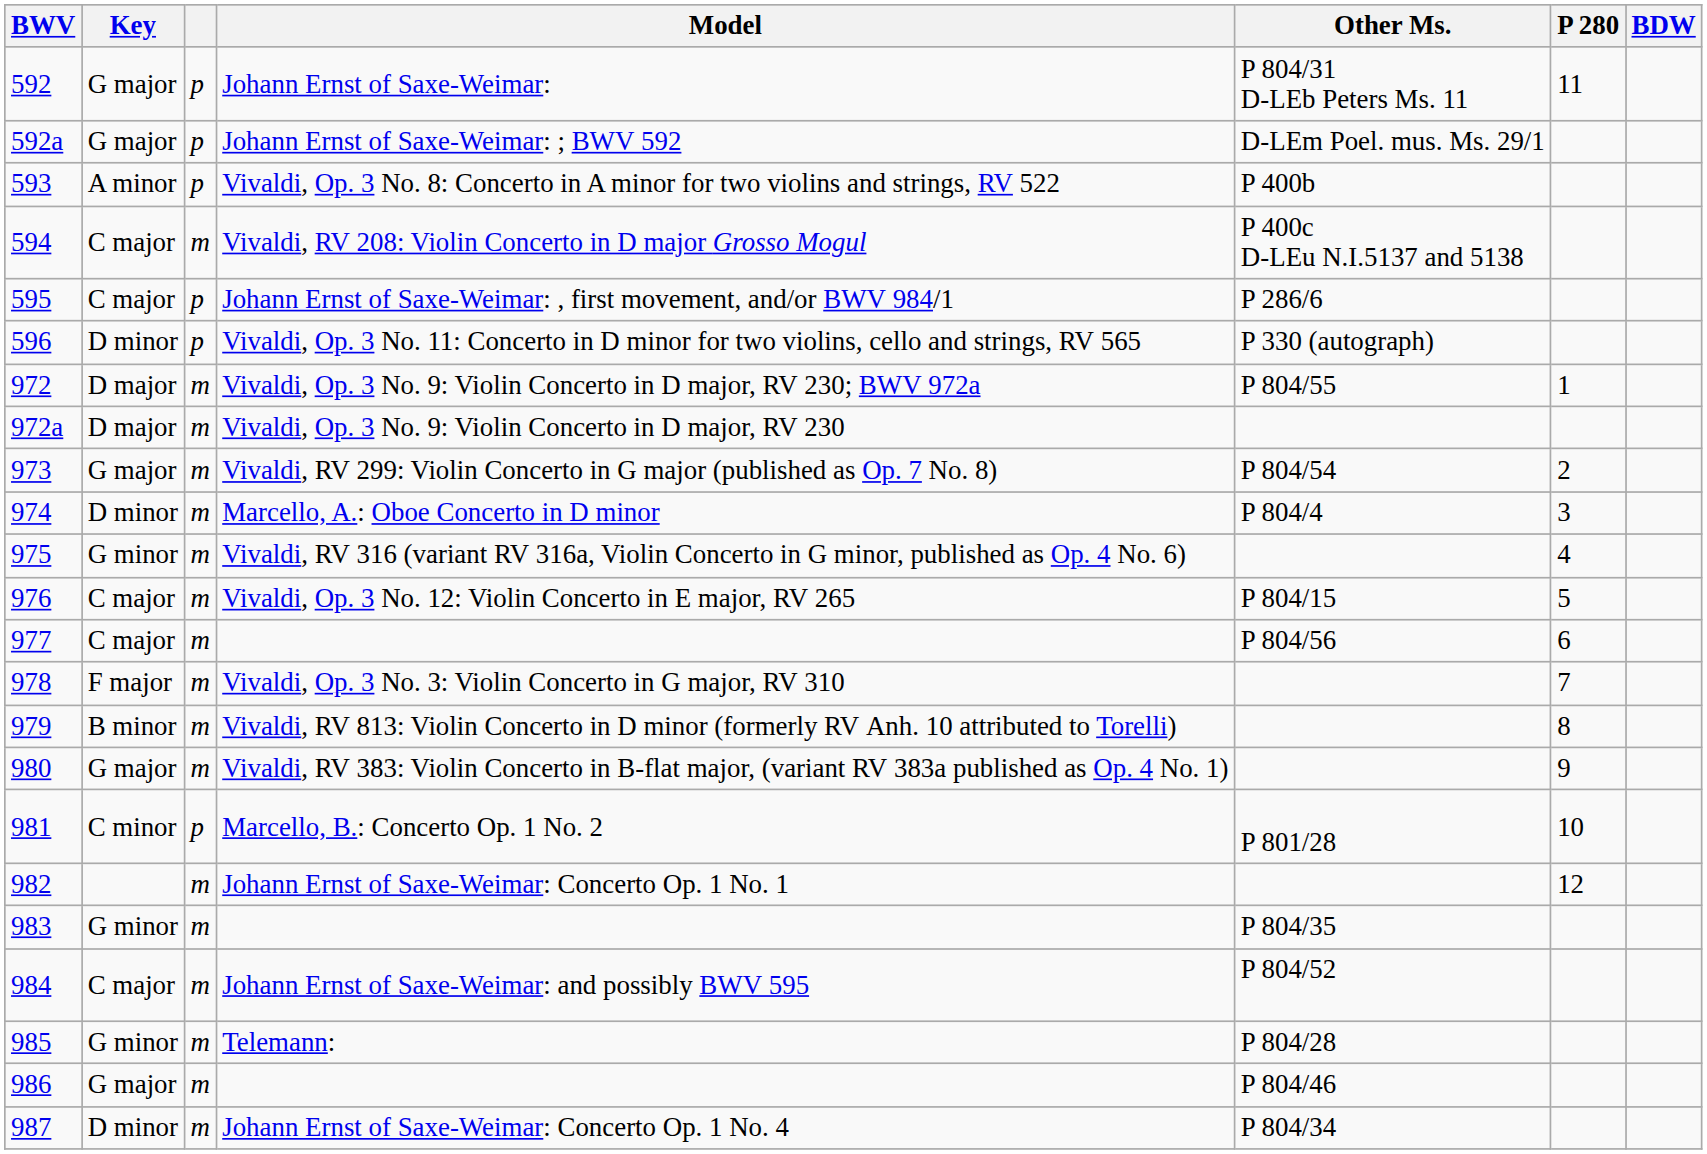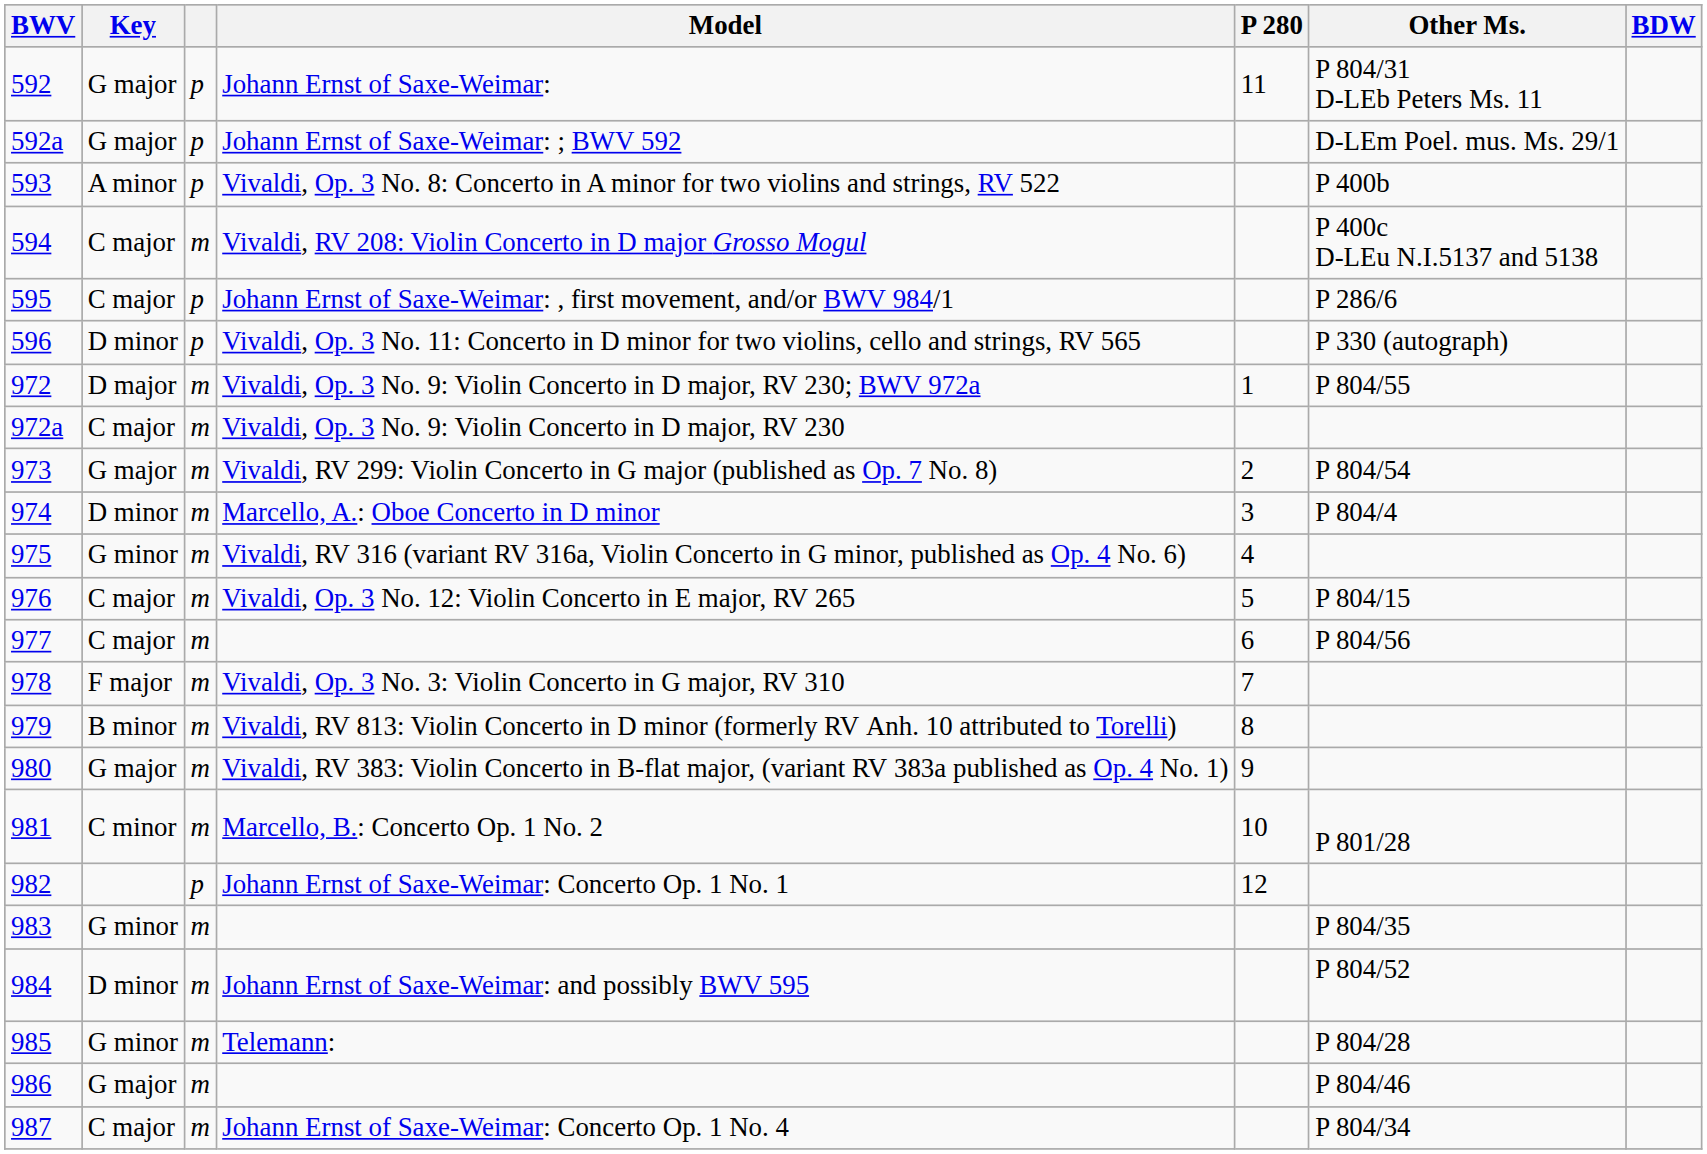columns swapped: (1588, 25) <-> (1393, 25)
(132, 427) D major -> (131, 427) C major
(197, 826) p -> (200, 826) m
(200, 883) m -> (197, 883) p
(131, 984) C major -> (133, 984) D minor
(133, 1127) D minor -> (131, 1127) C major
